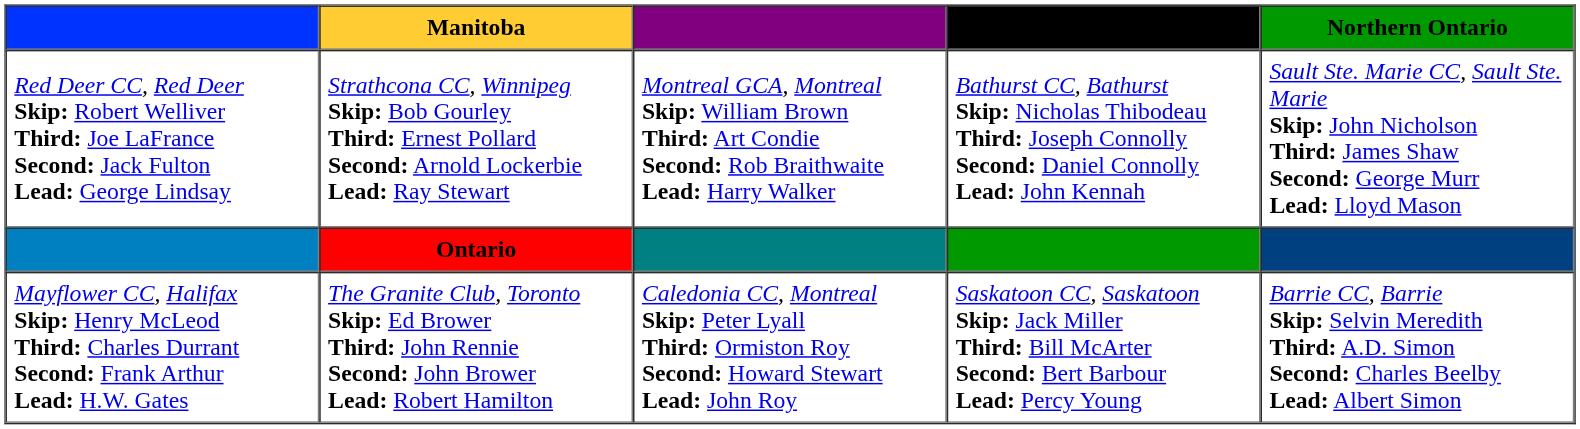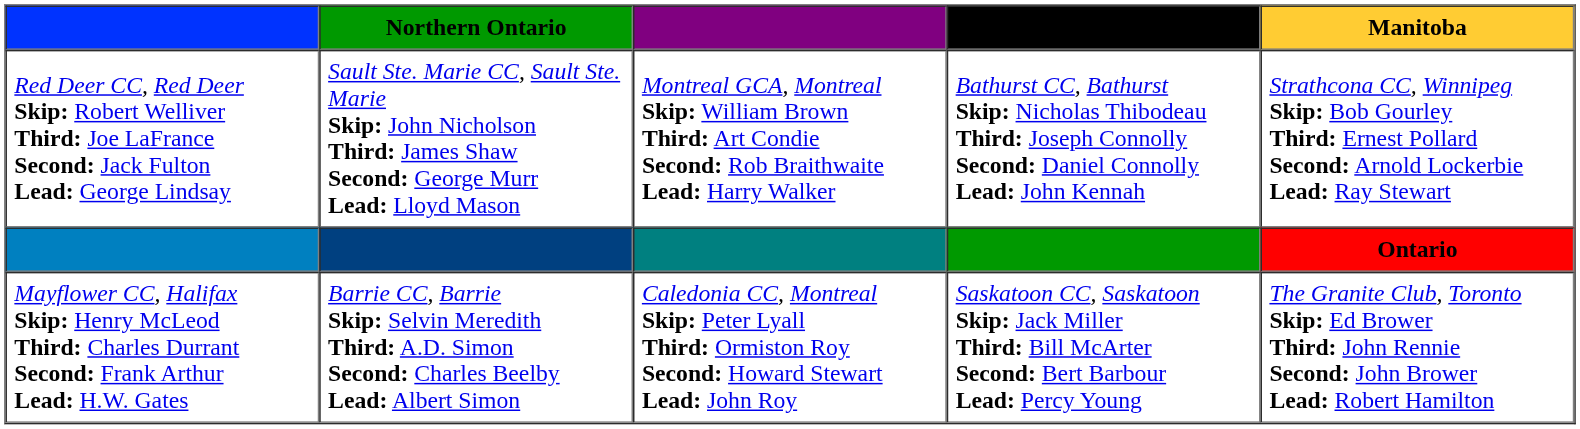columns swapped: (476, 27) <-> (1417, 27)
